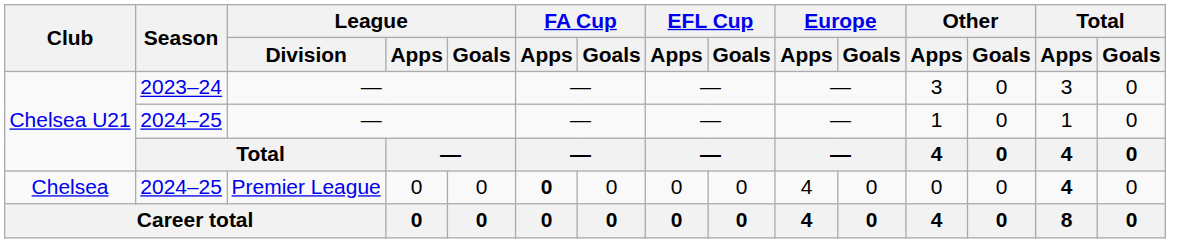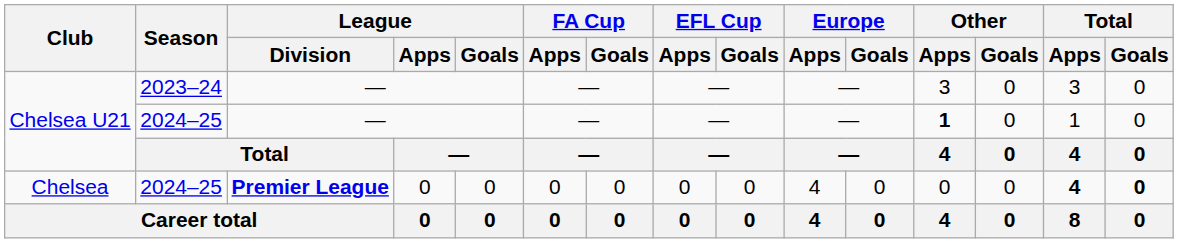(936, 120) normal -> (945, 120) bold
(306, 187) normal -> (310, 187) bold
(547, 187) bold -> (555, 187) normal
(1131, 187) normal -> (1140, 187) bold
